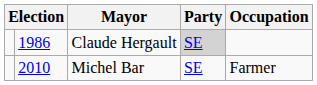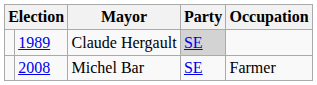(34, 42) 1986 -> (34, 42) 1989
(34, 67) 2010 -> (34, 67) 2008
